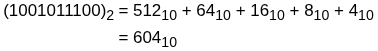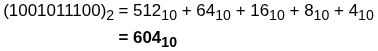(148, 39) normal -> (148, 39) bold
